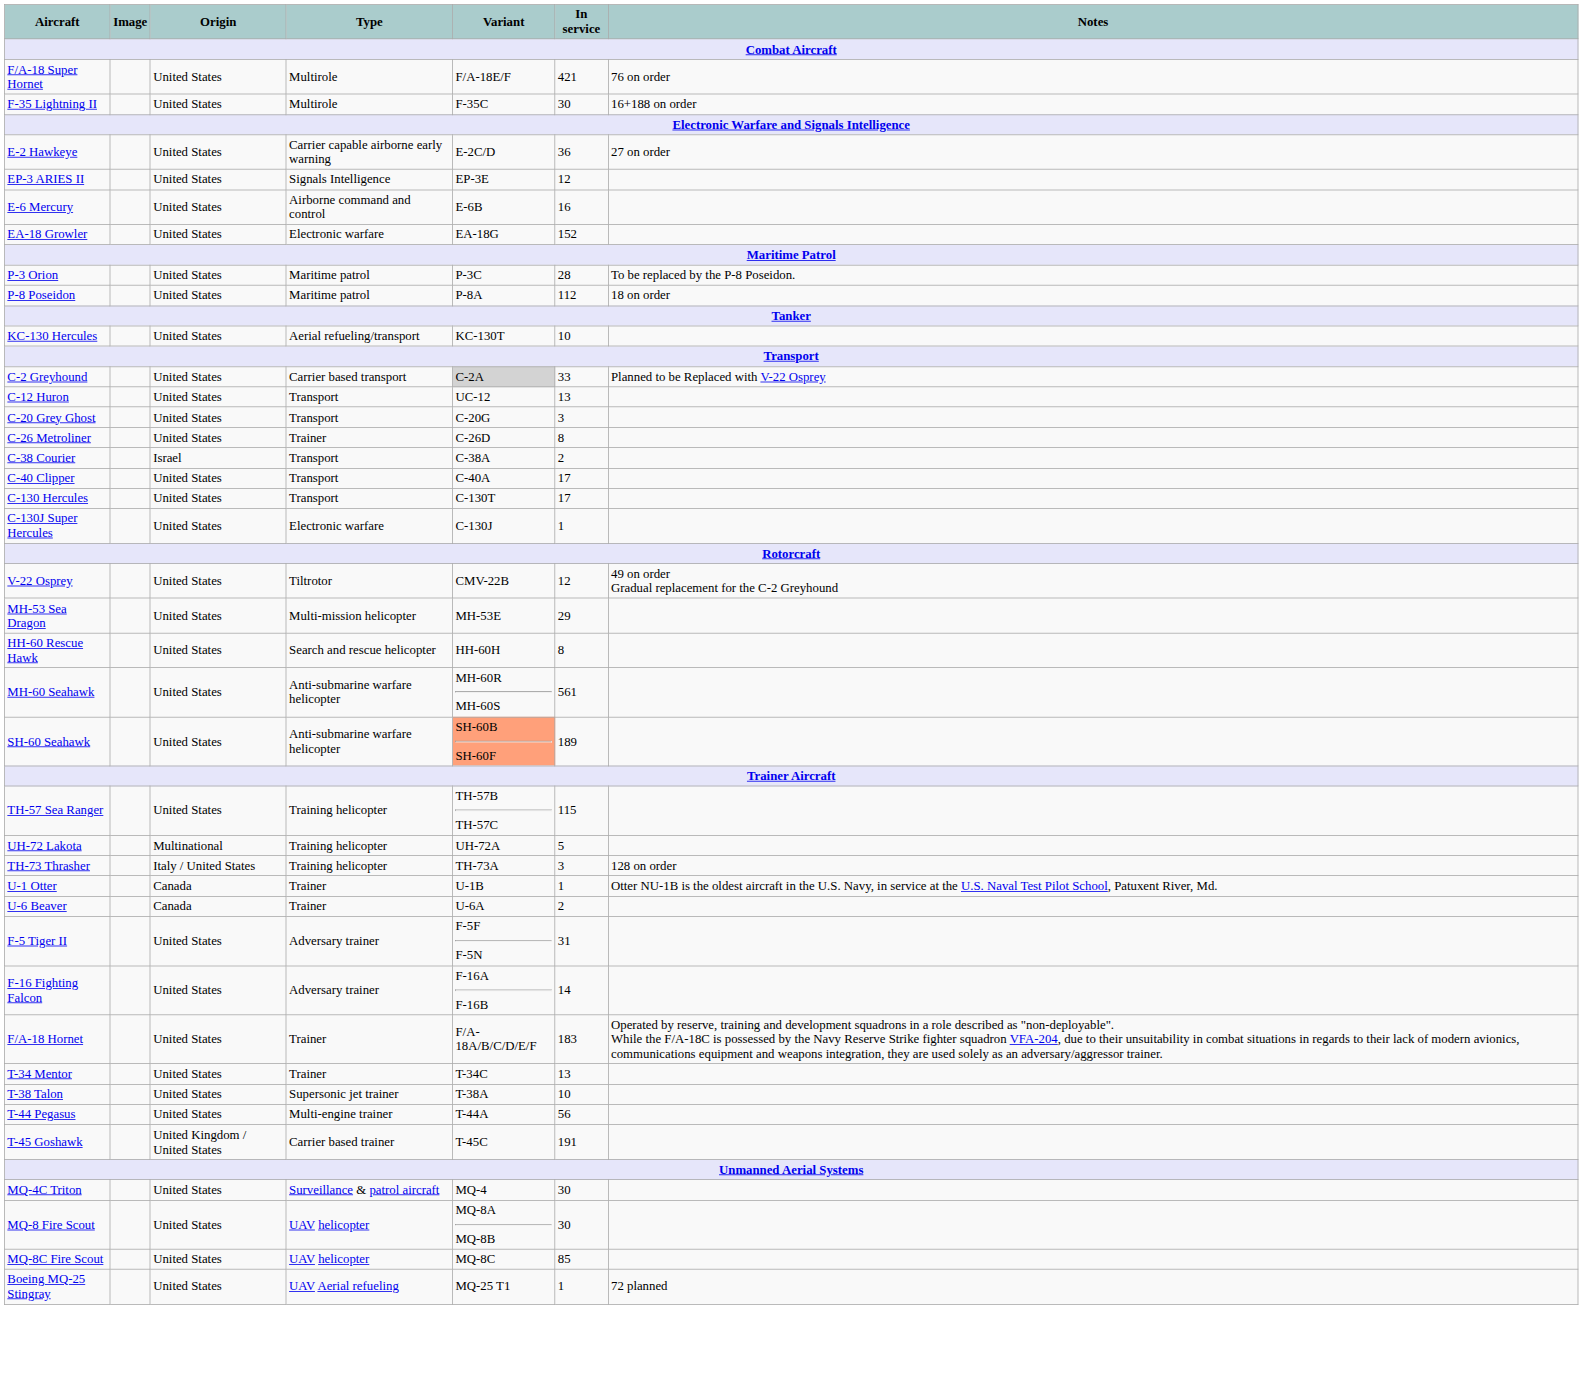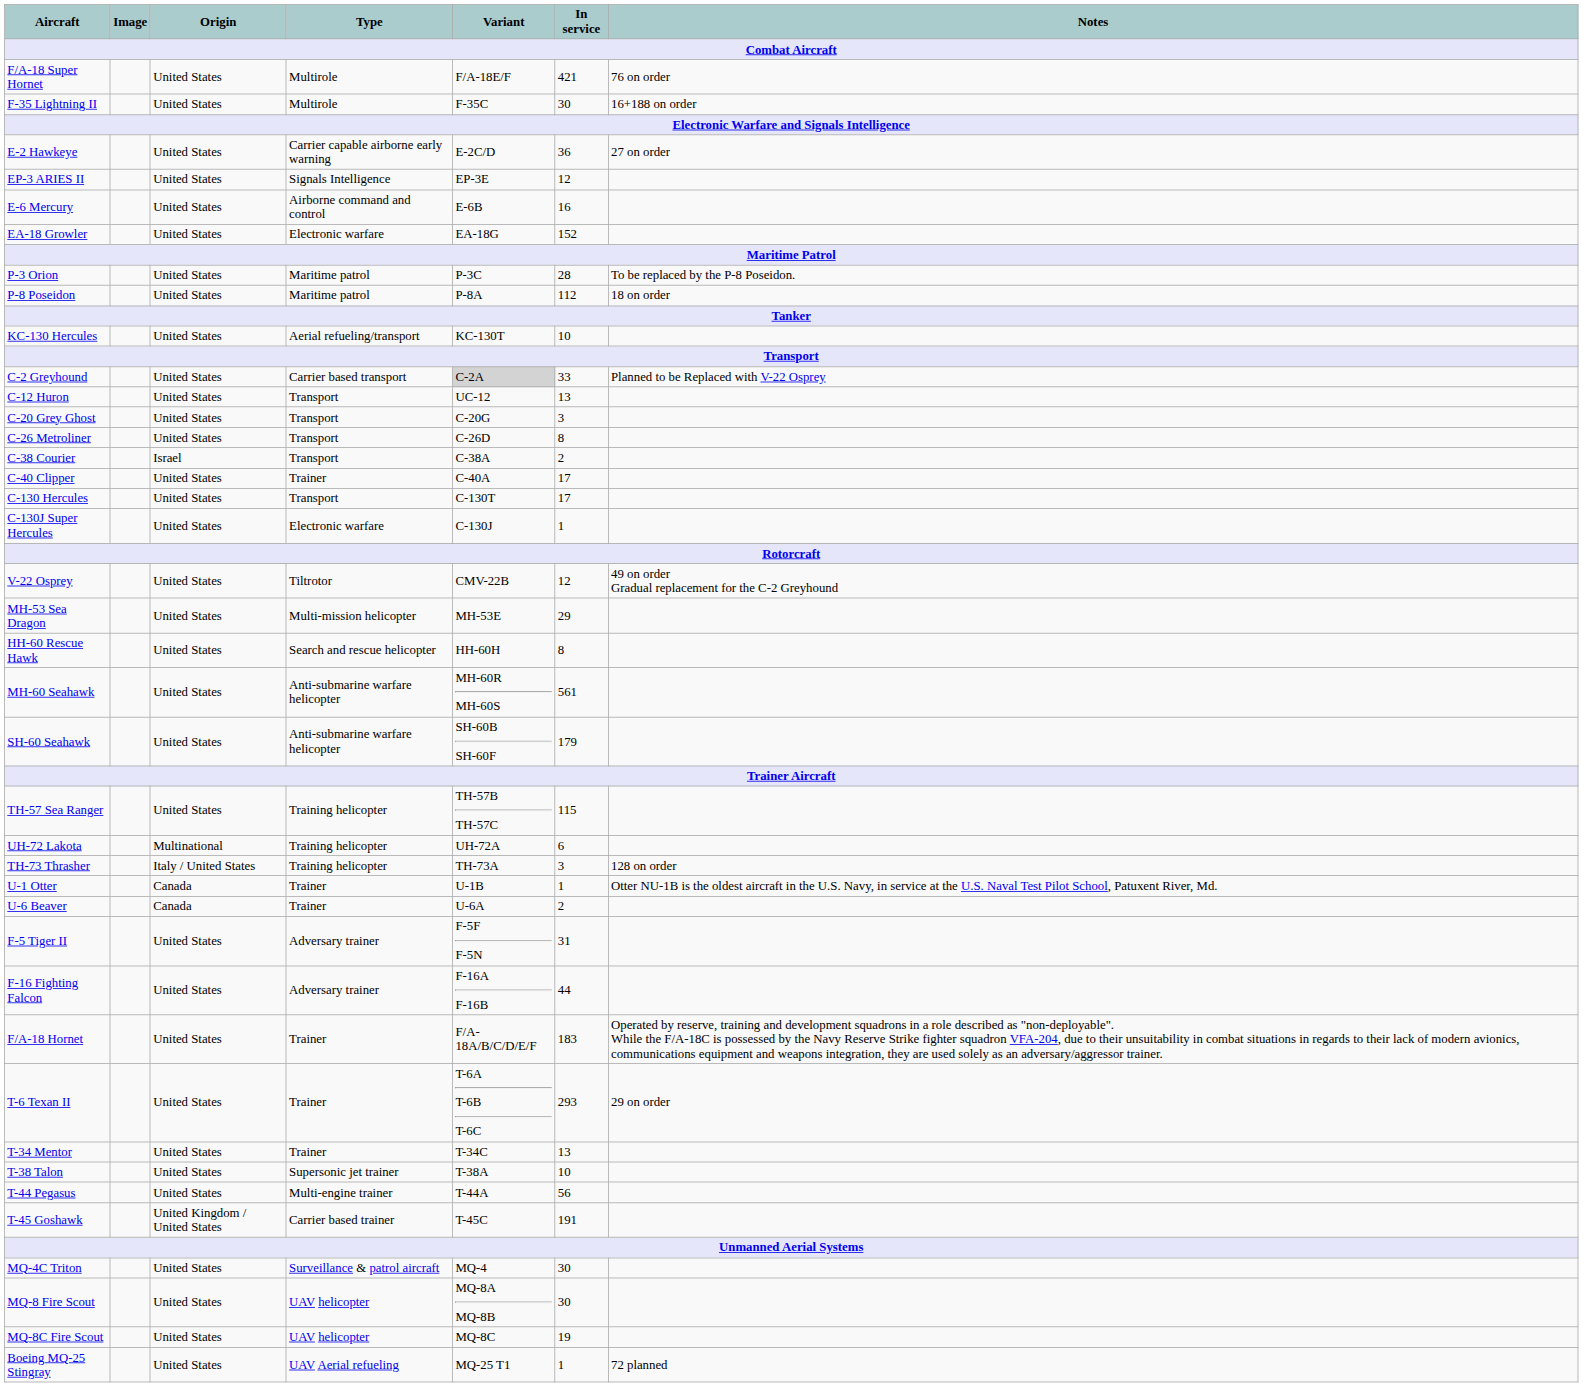(308, 437) Trainer -> (314, 437) Transport
(314, 478) Transport -> (308, 478) Trainer
(504, 741) lightsalmon background -> (504, 741) no background
(567, 741) 189 -> (567, 741) 179
(561, 845) 5 -> (561, 845) 6
(564, 990) 14 -> (564, 990) 44
+ row: (39, 1102)
(564, 1259) 85 -> (564, 1337) 19
